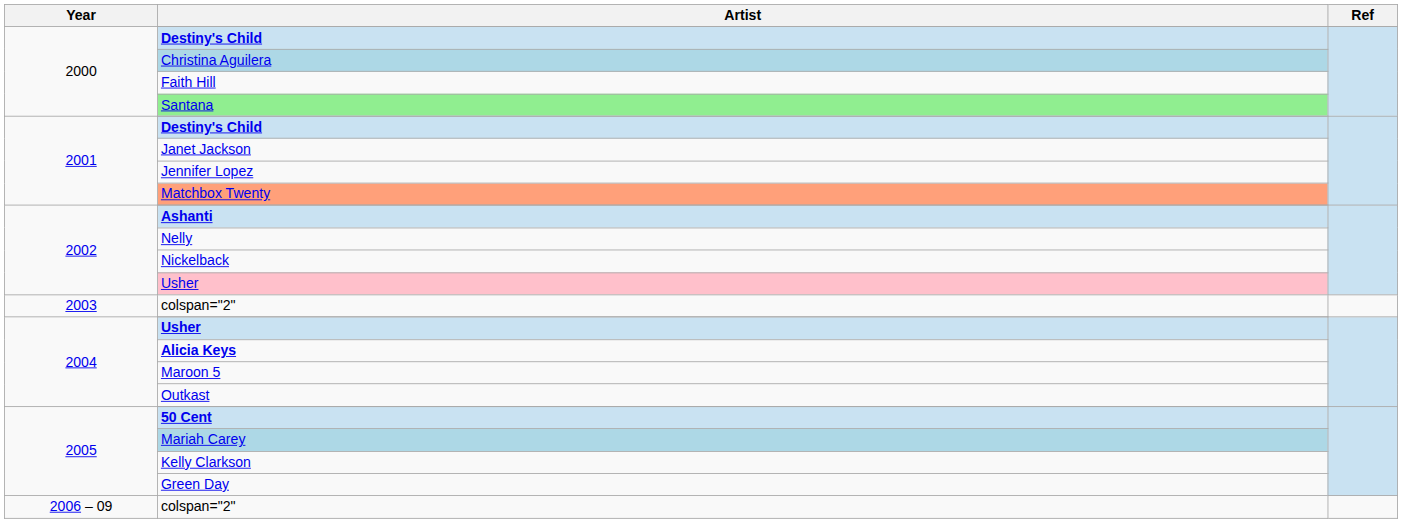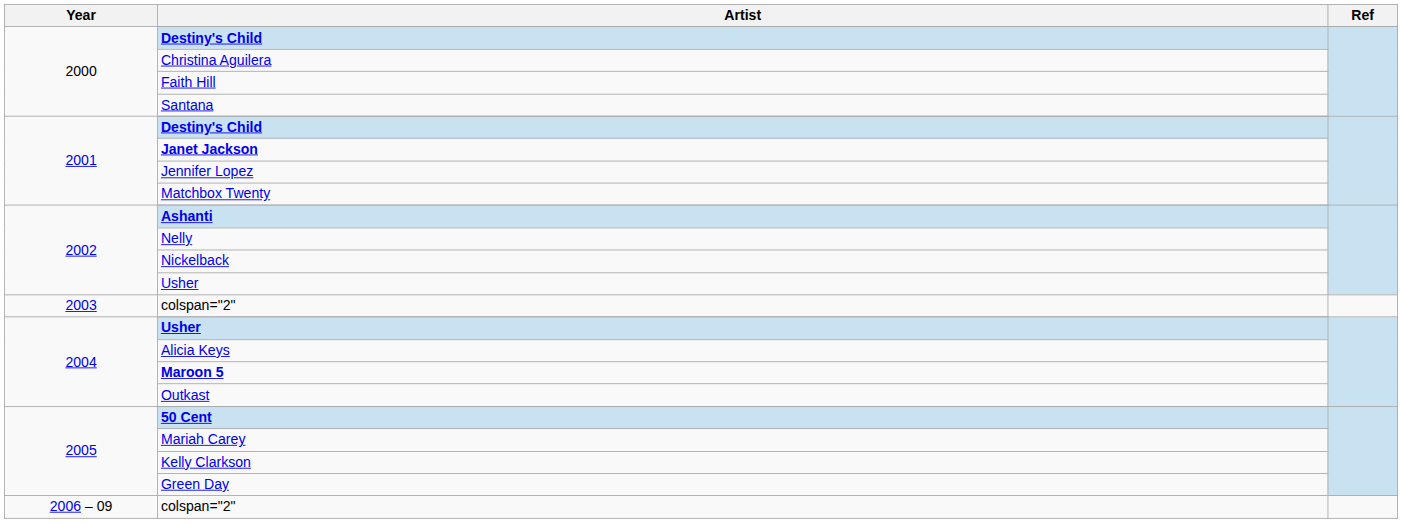(216, 60) lightblue background -> (216, 60) no background
(187, 104) lightgreen background -> (187, 104) no background
(206, 149) normal -> (209, 149) bold
(216, 194) lightsalmon background -> (216, 194) no background
(180, 283) pink background -> (180, 283) no background
(198, 350) bold -> (195, 350) normal
(191, 372) normal -> (192, 372) bold
(203, 439) lightblue background -> (203, 439) no background
